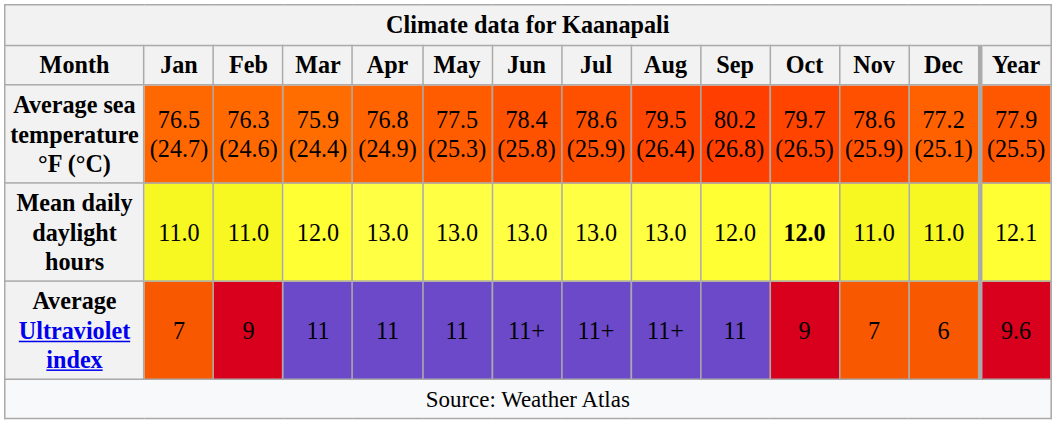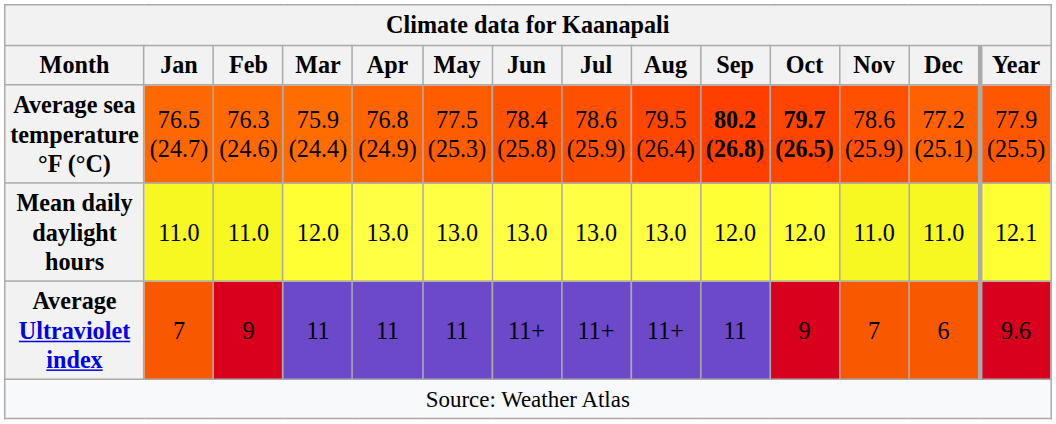(735, 134) normal -> (735, 134) bold
(805, 134) normal -> (805, 134) bold
(805, 232) bold -> (805, 232) normal
